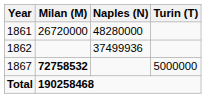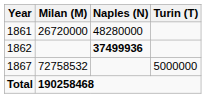(118, 48) normal -> (118, 48) bold
(63, 66) bold -> (63, 66) normal
